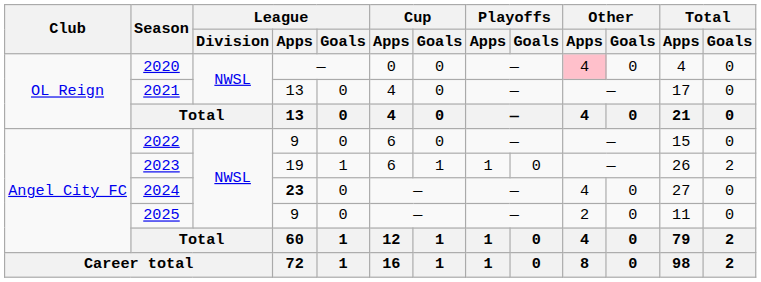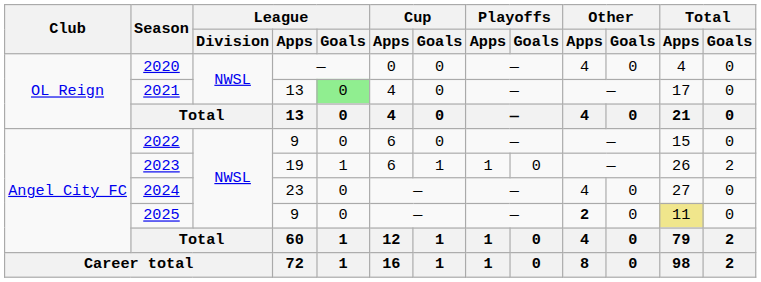(585, 67) pink background -> (585, 67) no background
(343, 91) no background -> (343, 91) lightgreen background
(295, 191) bold -> (295, 191) normal
(585, 215) normal -> (585, 215) bold
(681, 215) no background -> (681, 215) khaki background
